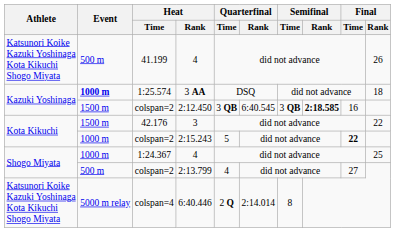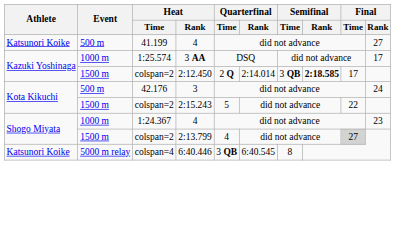(41, 60) Katsunori Koike Kazuki Yoshinaga Kota Kikuchi Shogo Miyata -> (38, 43) Katsunori Koike
(378, 60) 26 -> (378, 43) 27
(95, 92) bold -> (95, 58) normal
(378, 92) 18 -> (378, 58) 17
(227, 108) 3 QB -> (227, 74) 2 Q
(258, 108) 6:40.545 -> (258, 74) 2:14.014
(353, 108) 16 -> (353, 74) 17
(95, 123) 1500 m -> (92, 90) 500 m
(378, 123) 22 -> (378, 90) 24
(95, 139) 1000 m -> (95, 105) 1500 m
(353, 139) bold -> (353, 105) normal
(378, 155) 25 -> (378, 121) 23
(92, 170) 500 m -> (95, 137) 1500 m
(353, 170) no background -> (353, 137) lightgrey background
(41, 203) Katsunori Koike Kazuki Yoshinaga Kota Kikuchi Shogo Miyata -> (38, 152) Katsunori Koike
(227, 203) 2 Q -> (227, 152) 3 QB
(258, 203) 2:14.014 -> (258, 152) 6:40.545
